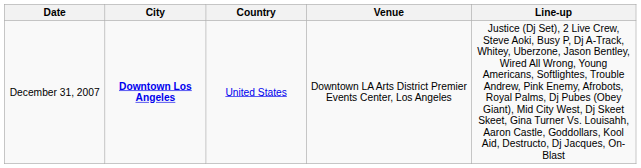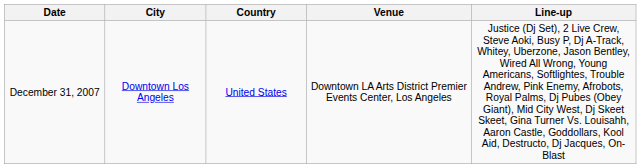(155, 92) bold -> (155, 92) normal
